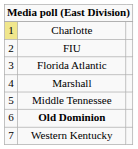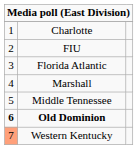(11, 30) khaki background -> (11, 30) no background
(11, 118) normal -> (11, 118) bold
(11, 135) no background -> (11, 135) lightsalmon background
